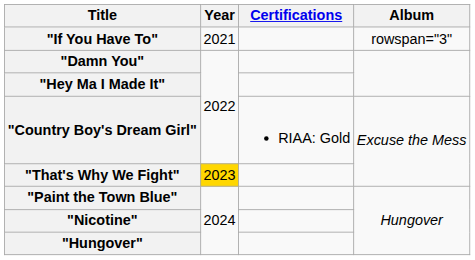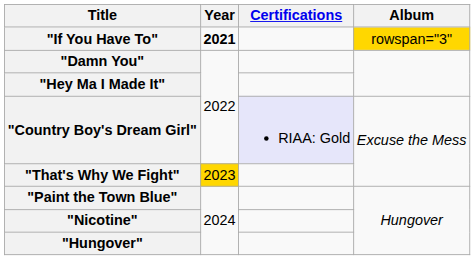(220, 38) normal -> (220, 38) bold
(412, 38) no background -> (412, 38) gold background
(296, 138) no background -> (296, 138) lavender background
